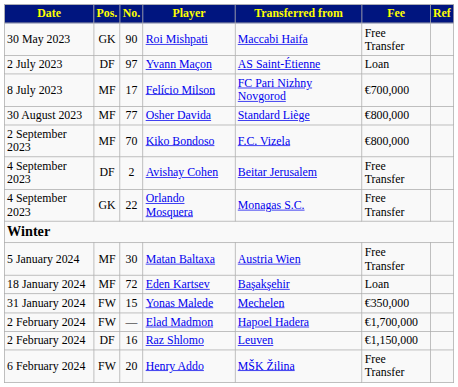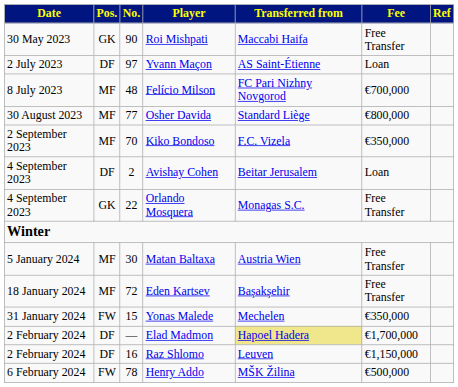(131, 90) 17 -> (131, 90) 48
(387, 141) €800,000 -> (387, 141) €350,000
(385, 173) Free Transfer -> (377, 173) Loan
(377, 284) Loan -> (385, 291) Free Transfer
(107, 322) FW -> (107, 335) DF
(273, 322) no background -> (273, 335) khaki background
(131, 366) 20 -> (131, 372) 78
(385, 366) Free Transfer -> (387, 372) €500,000
